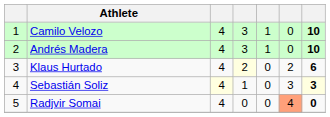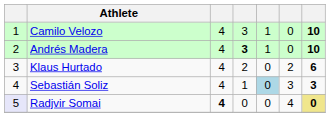(245, 49) normal -> (245, 49) bold
(245, 67) lightyellow background -> (245, 67) no background
(222, 85) lightyellow background -> (222, 85) no background
(268, 85) no background -> (268, 85) lightblue background
(314, 85) lightyellow background -> (314, 85) no background
(16, 103) no background -> (16, 103) lavender background
(222, 103) normal -> (222, 103) bold
(291, 103) lightsalmon background -> (291, 103) no background
(314, 103) no background -> (314, 103) khaki background
